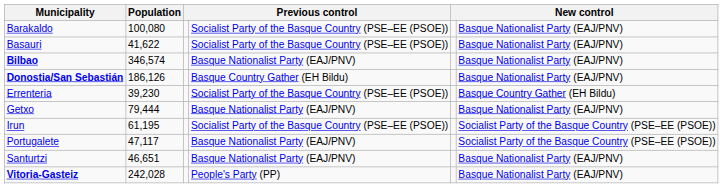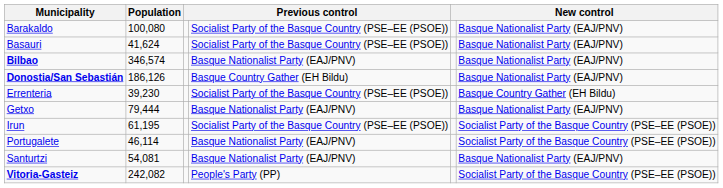(144, 45) 41,622 -> (144, 45) 41,624
(143, 142) 47,117 -> (143, 142) 46,114
(144, 158) 46,651 -> (144, 158) 54,081
(147, 175) 242,028 -> (147, 175) 242,082
(541, 175) Basque Nationalist Party (EAJ/PNV) -> (587, 175) Socialist Party of the Basque Country (PSE–EE (PSOE))
